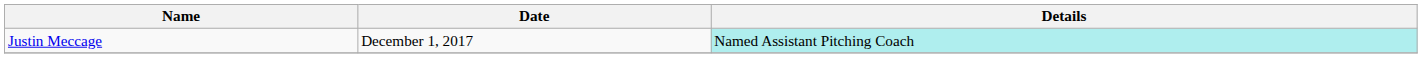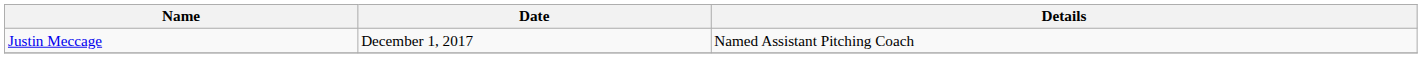(814, 40) paleturquoise background -> (814, 40) no background
